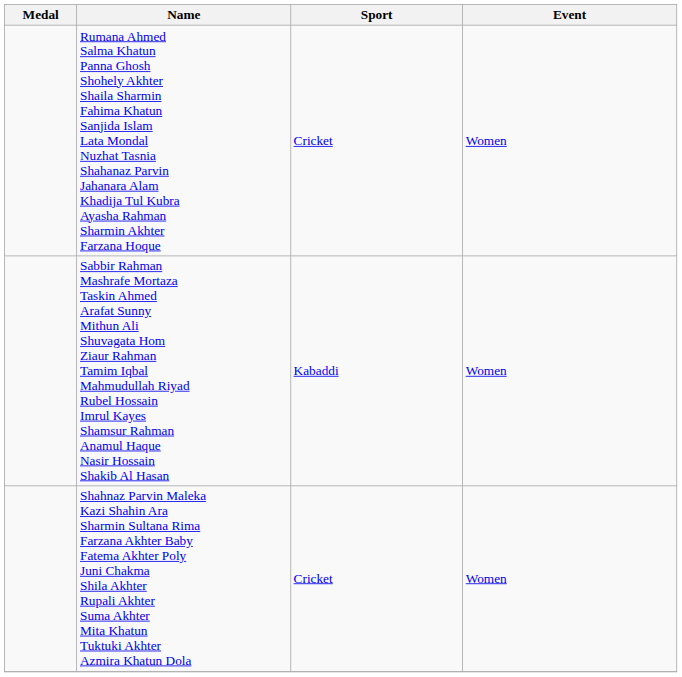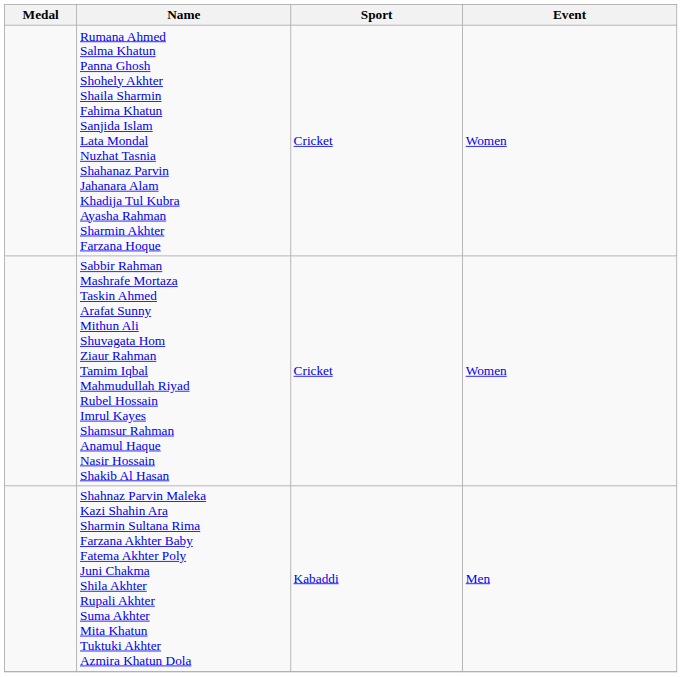(316, 370) Kabaddi -> (313, 370) Cricket
(313, 578) Cricket -> (316, 578) Kabaddi
(486, 578) Women -> (478, 578) Men
